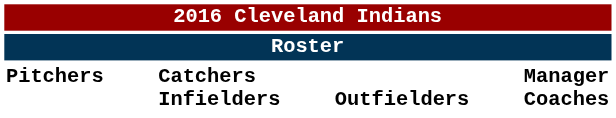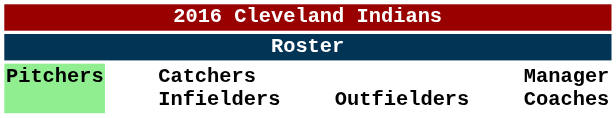(55, 77) no background -> (55, 77) lightgreen background
